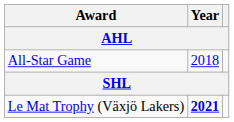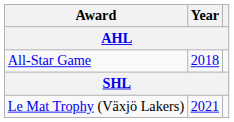(205, 106) bold -> (205, 106) normal
